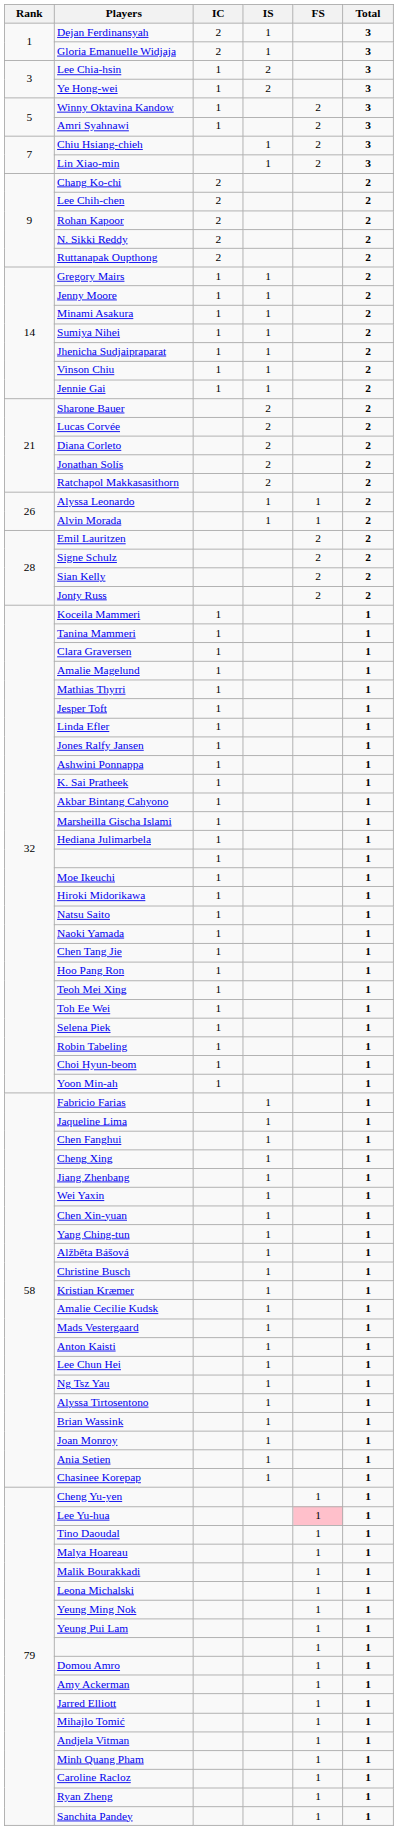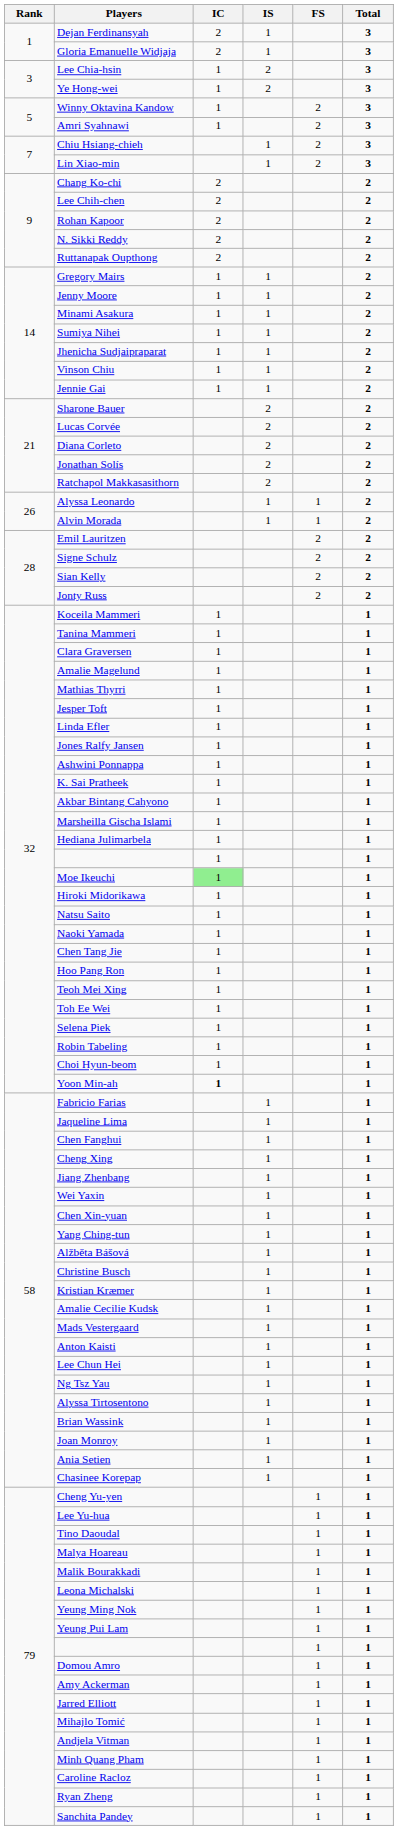(218, 877) no background -> (218, 877) lightgreen background
(218, 1083) normal -> (218, 1083) bold
(318, 1515) pink background -> (318, 1515) no background
